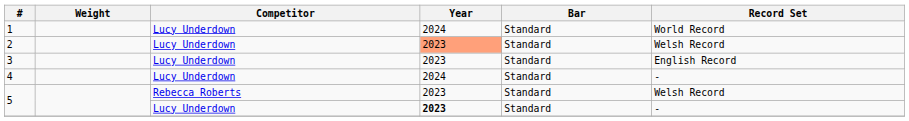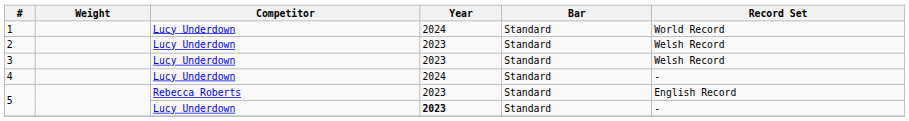(434, 45) lightsalmon background -> (434, 45) no background
(695, 61) English Record -> (689, 61) Welsh Record
(689, 93) Welsh Record -> (695, 93) English Record
